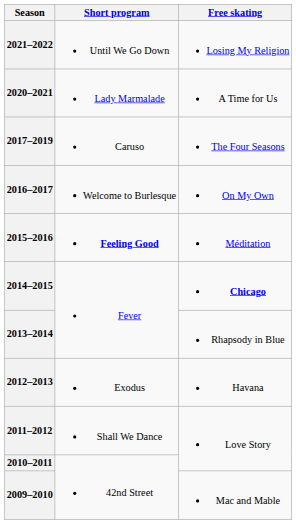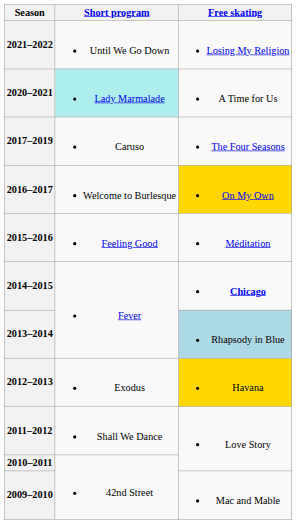(117, 99) no background -> (117, 99) paleturquoise background
(235, 195) no background -> (235, 195) gold background
(117, 243) bold -> (117, 243) normal
(235, 340) no background -> (235, 340) lightblue background
(235, 388) no background -> (235, 388) gold background
